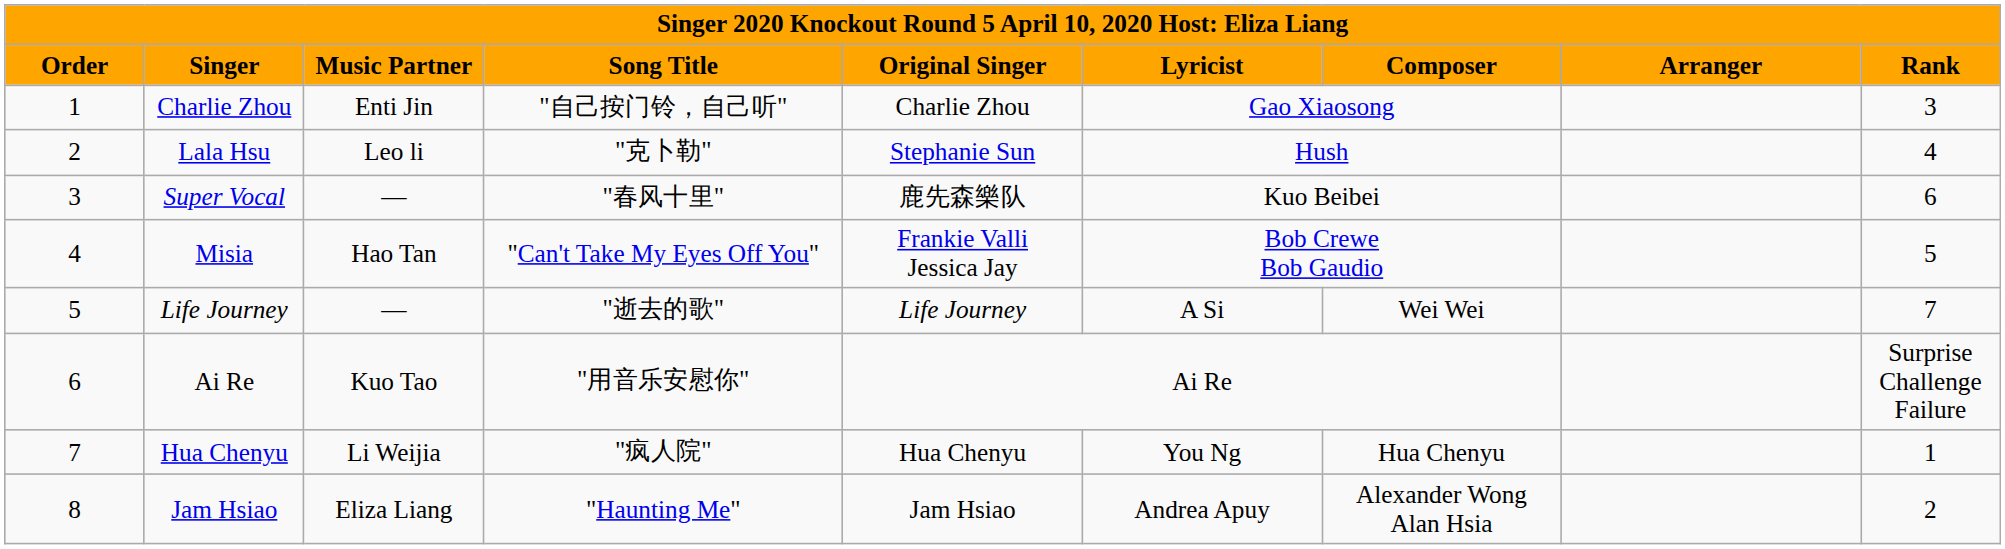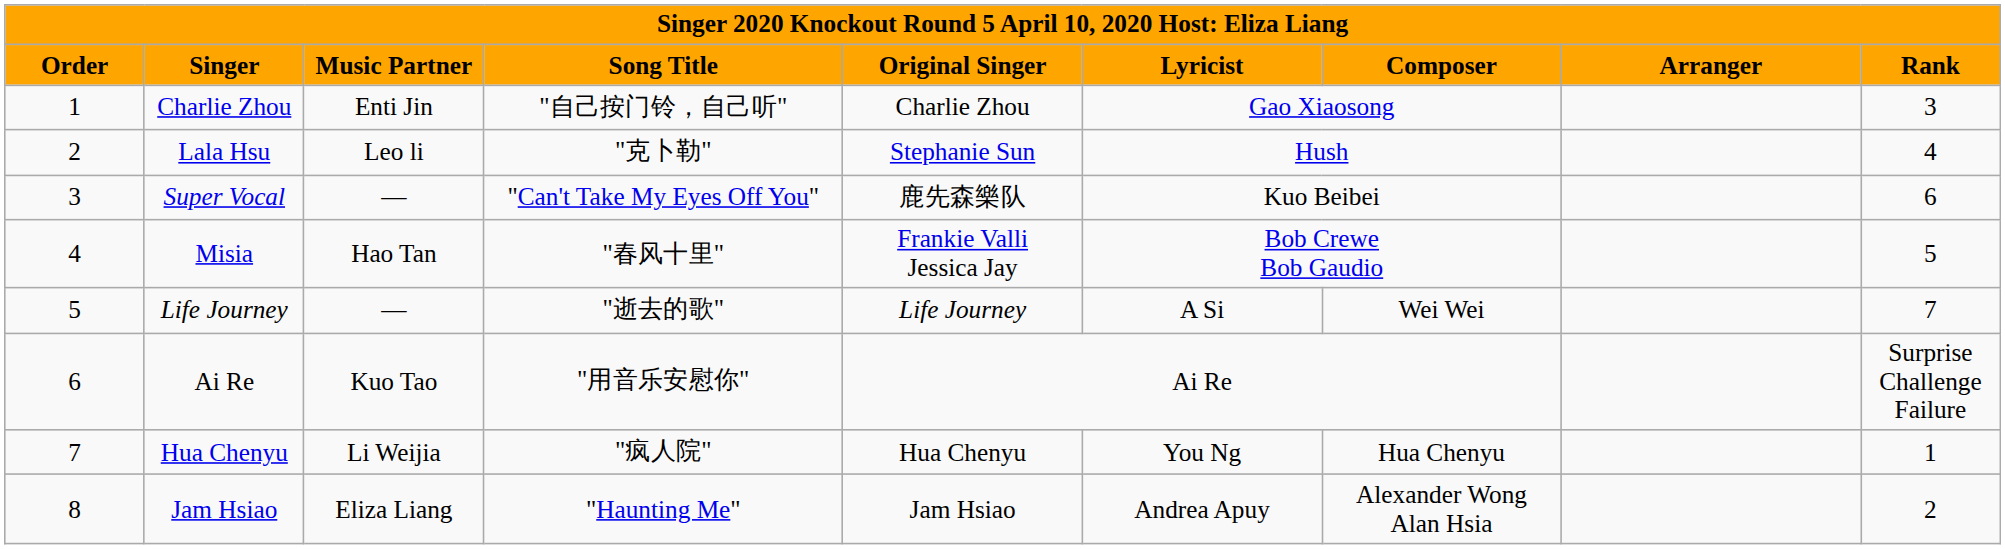(663, 195) "春风十里" -> (663, 196) "Can't Take My Eyes Off You"
(663, 253) "Can't Take My Eyes Off You" -> (663, 252) "春风十里"
